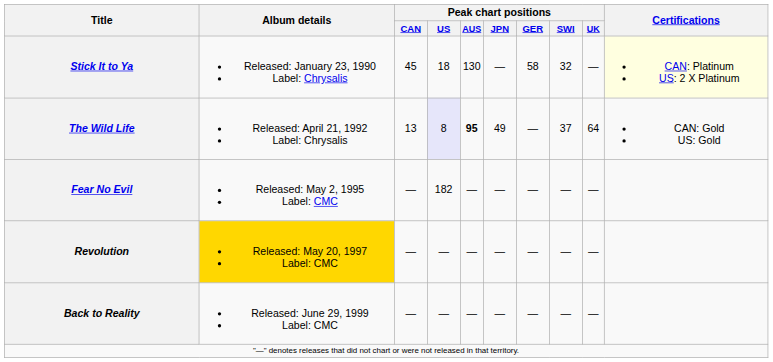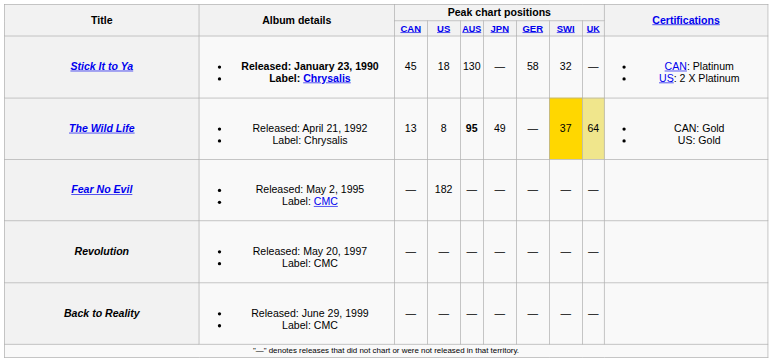(297, 73) normal -> (297, 73) bold
(686, 73) lightyellow background -> (686, 73) no background
(444, 128) lavender background -> (444, 128) no background
(566, 128) no background -> (566, 128) gold background
(593, 128) no background -> (593, 128) khaki background
(297, 258) gold background -> (297, 258) no background
